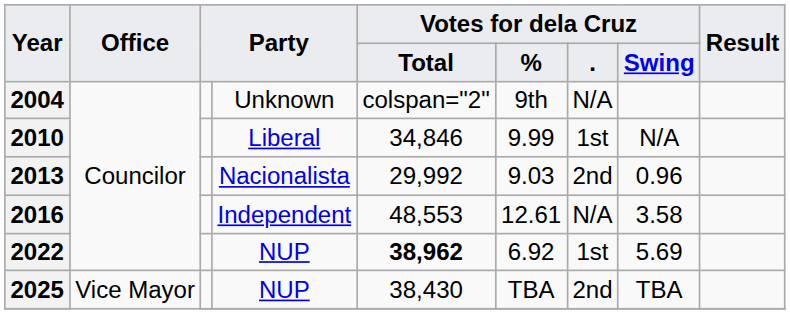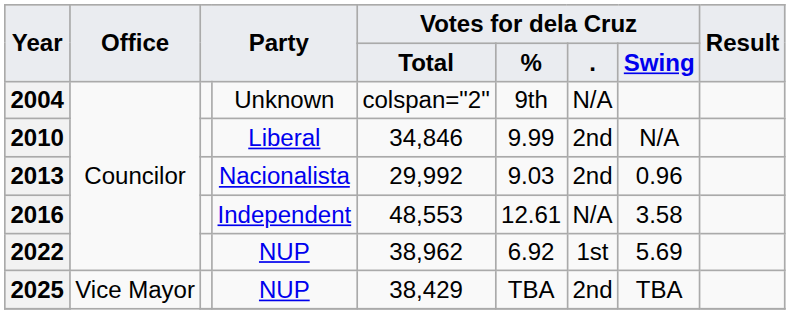(593, 138) 1st -> (593, 138) 2nd
(426, 252) bold -> (426, 252) normal
(426, 290) 38,430 -> (426, 290) 38,429
